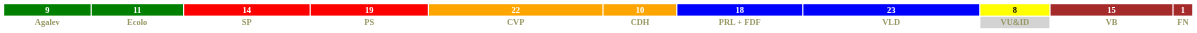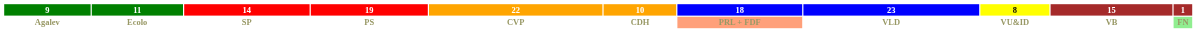(740, 22) no background -> (740, 22) lightsalmon background
(1015, 22) lightgrey background -> (1015, 22) no background
(1183, 22) no background -> (1183, 22) lightgreen background
